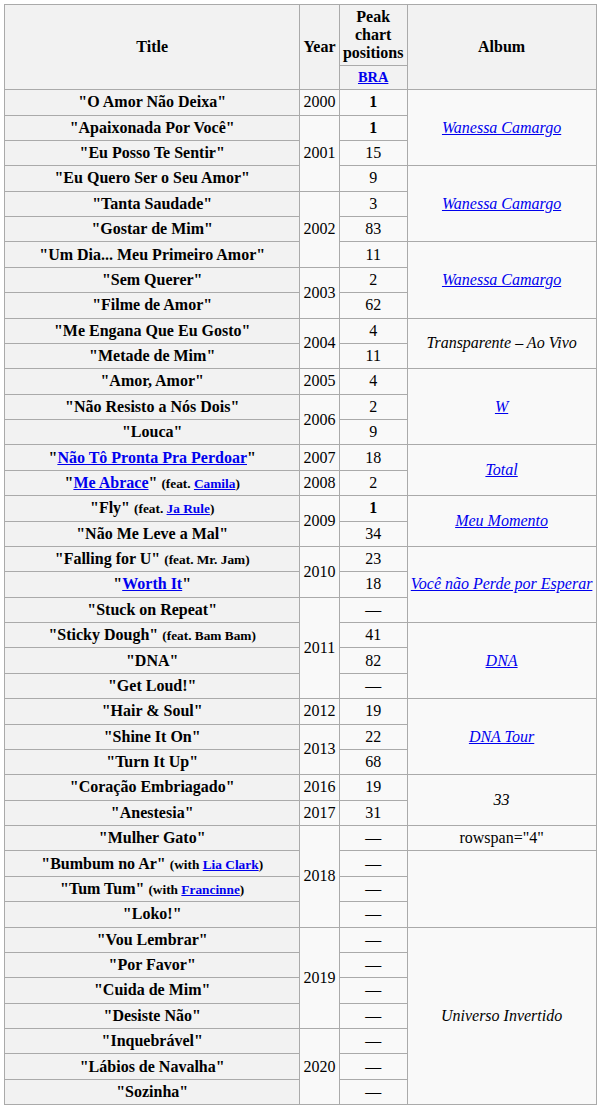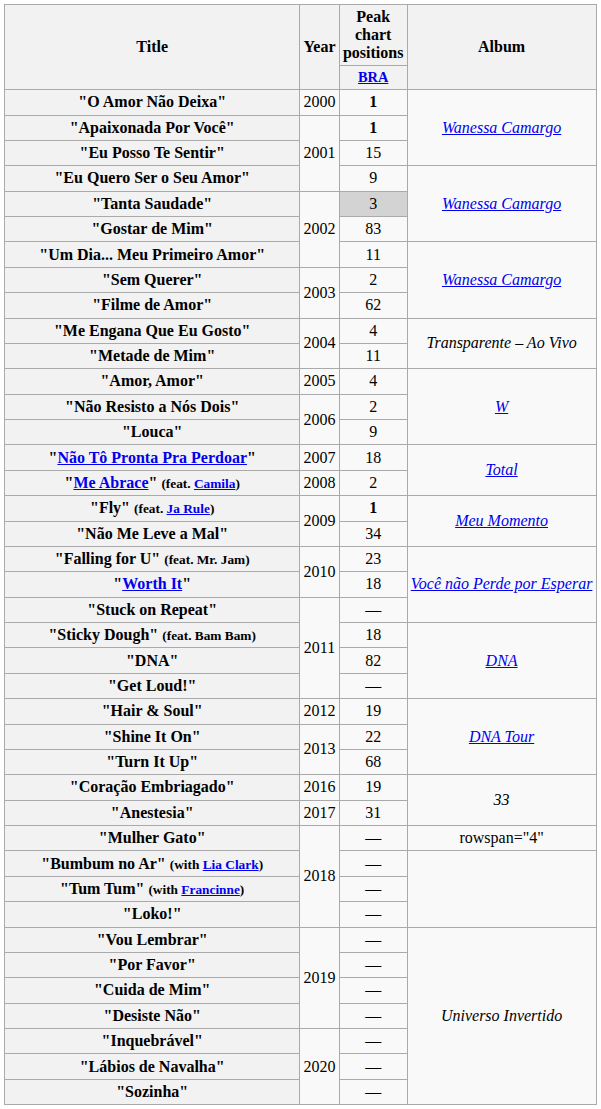(373, 203) no background -> (373, 203) lightgrey background
(373, 635) 41 -> (373, 635) 18
